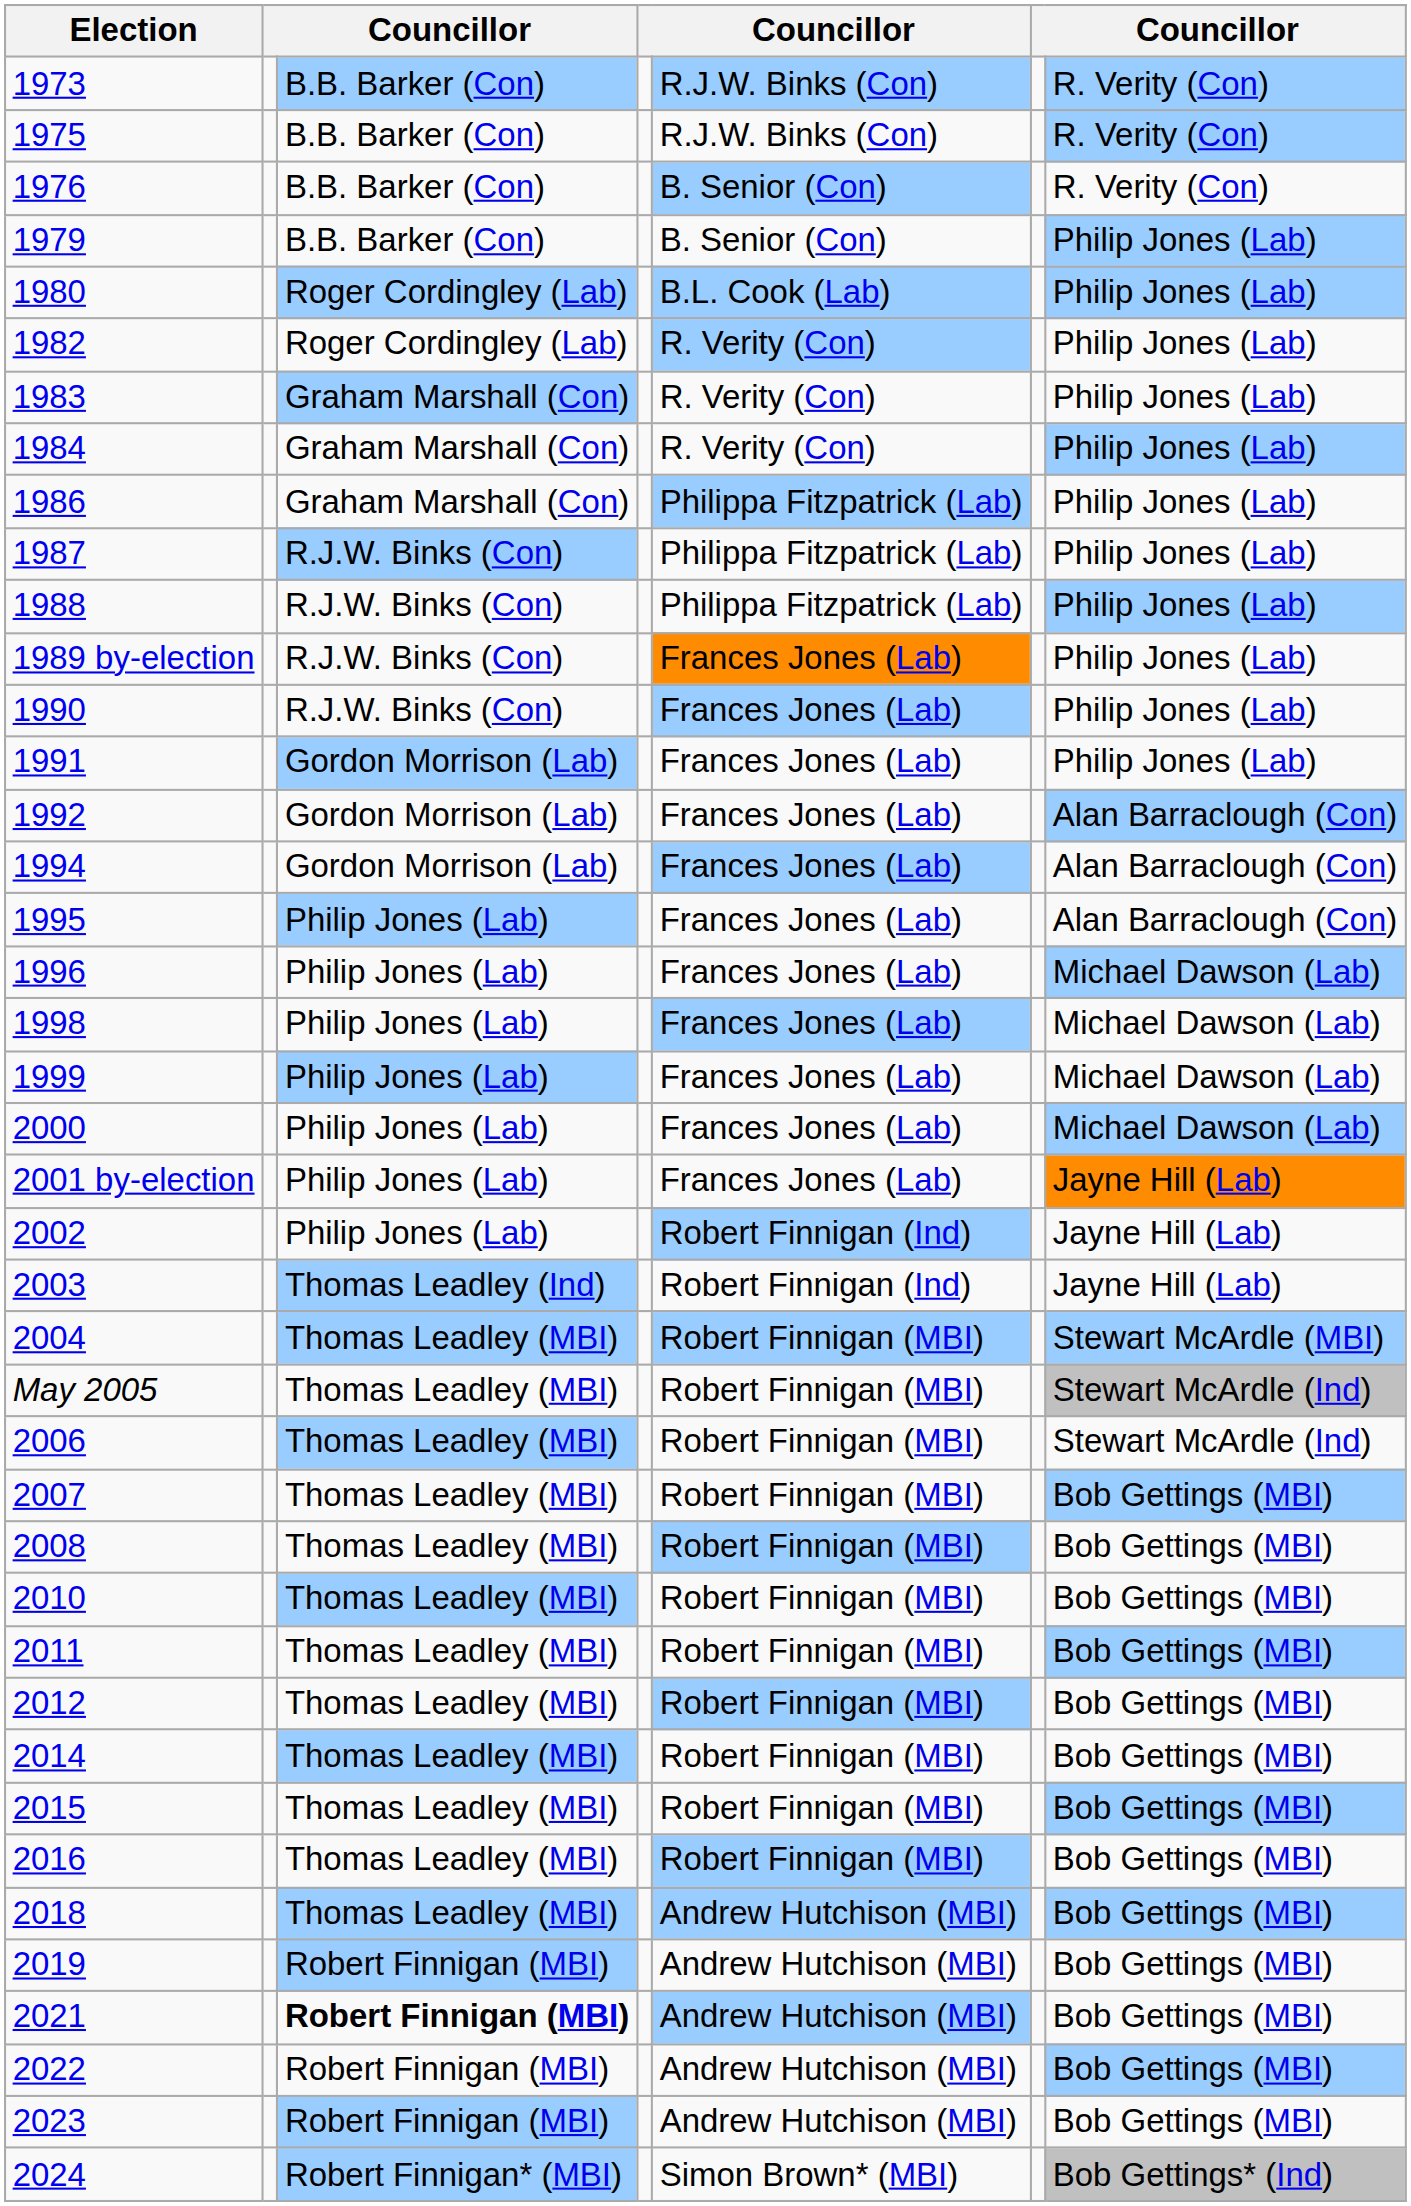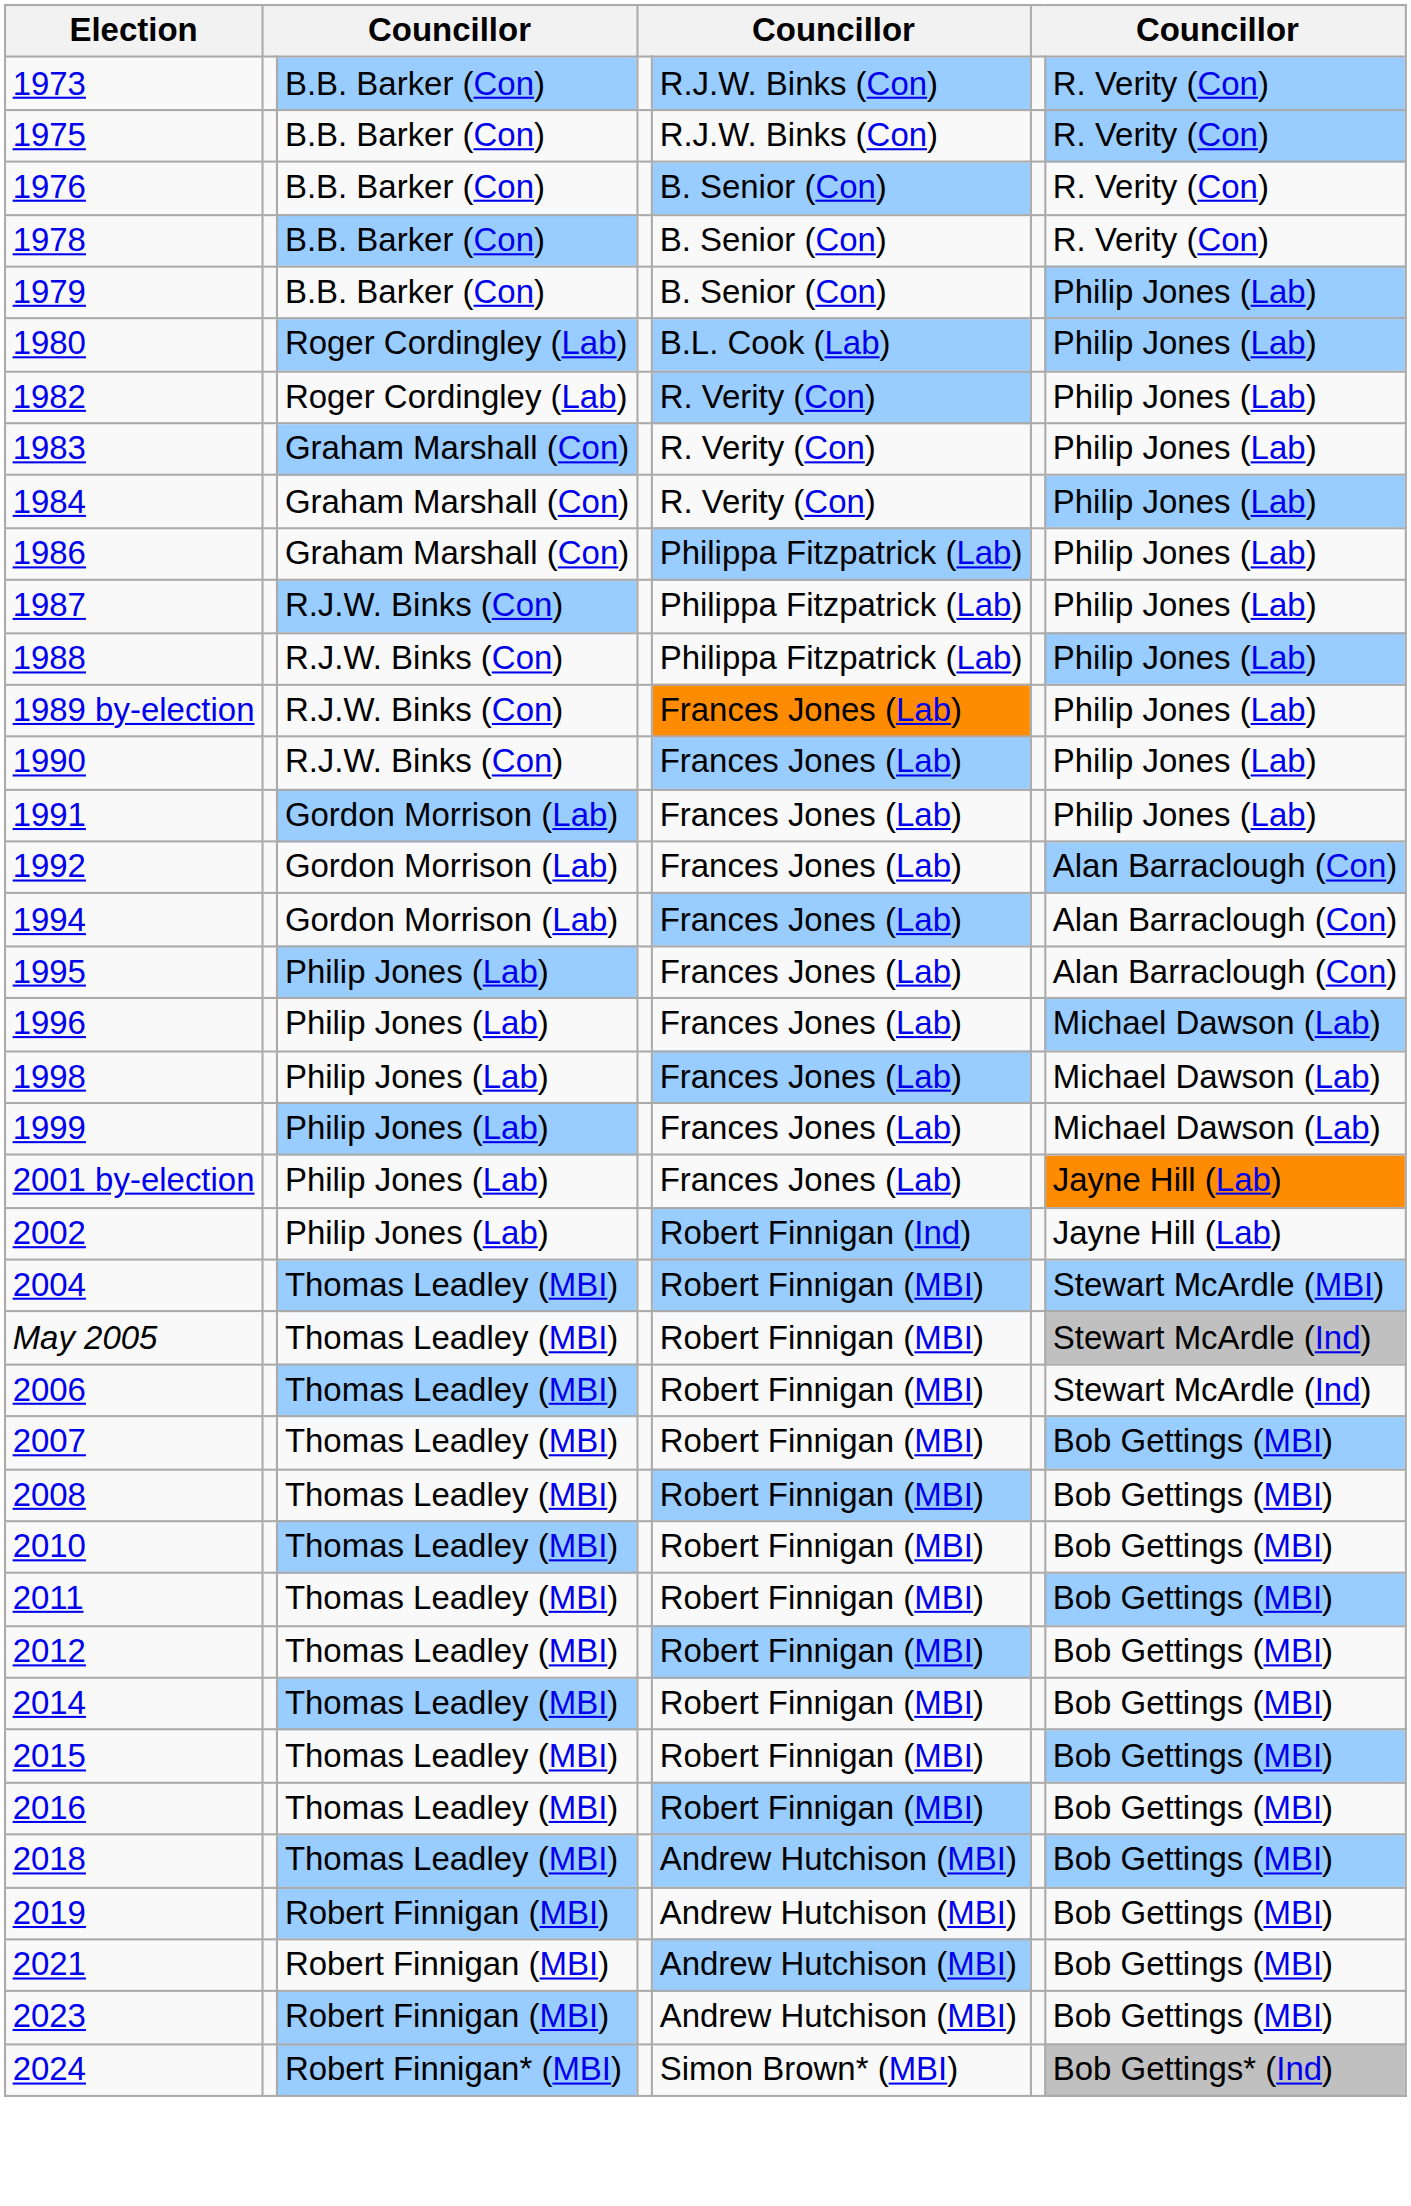+ row: (49, 239)
- row: (49, 1128)
- row: (49, 1285)
(457, 2016) bold -> (447, 1964) normal
- row: (49, 2069)
